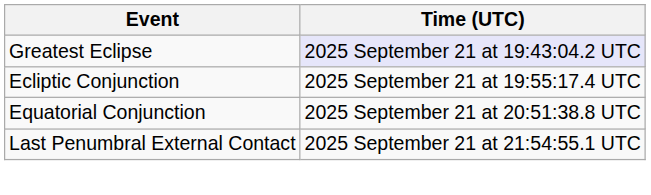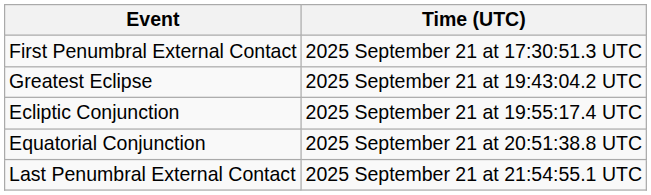+ row: (153, 50)
(473, 50) lavender background -> (474, 81) no background
